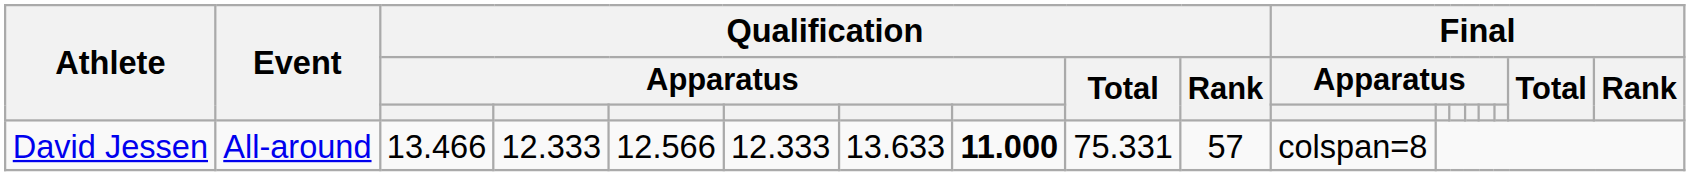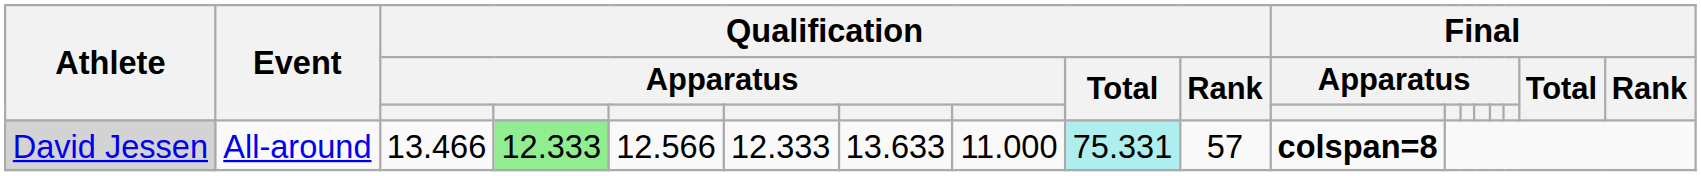(110, 146) no background -> (110, 146) lightgrey background
(551, 146) no background -> (551, 146) lightgreen background
(1009, 146) bold -> (1009, 146) normal
(1123, 146) no background -> (1123, 146) paleturquoise background
(1353, 146) normal -> (1358, 146) bold
